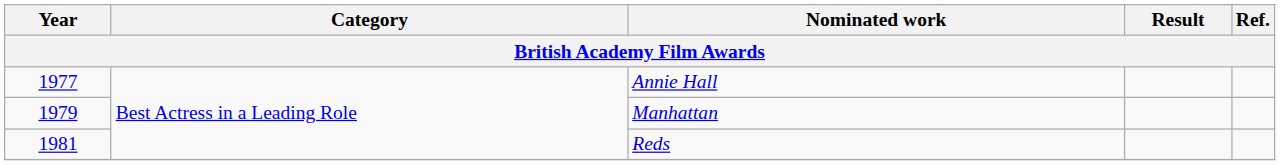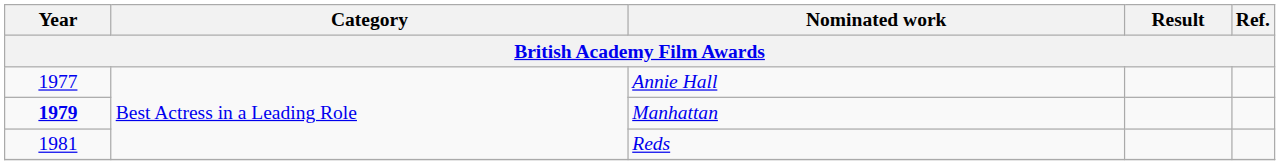(58, 112) normal -> (58, 112) bold
